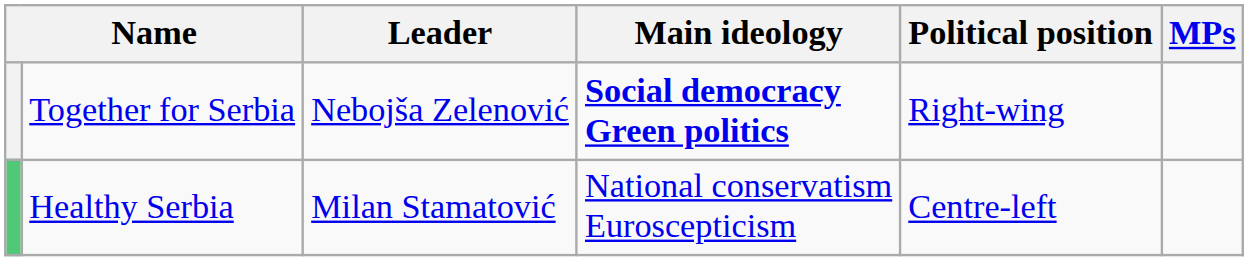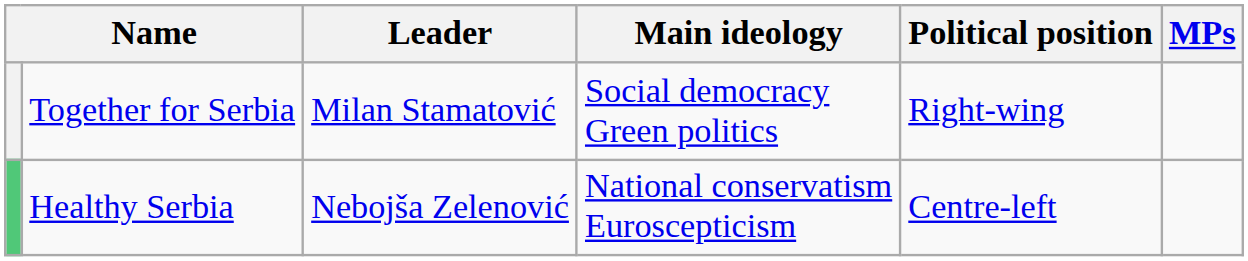(440, 109) Nebojša Zelenović -> (433, 109) Milan Stamatović
(713, 109) bold -> (707, 109) normal
(433, 206) Milan Stamatović -> (440, 206) Nebojša Zelenović
